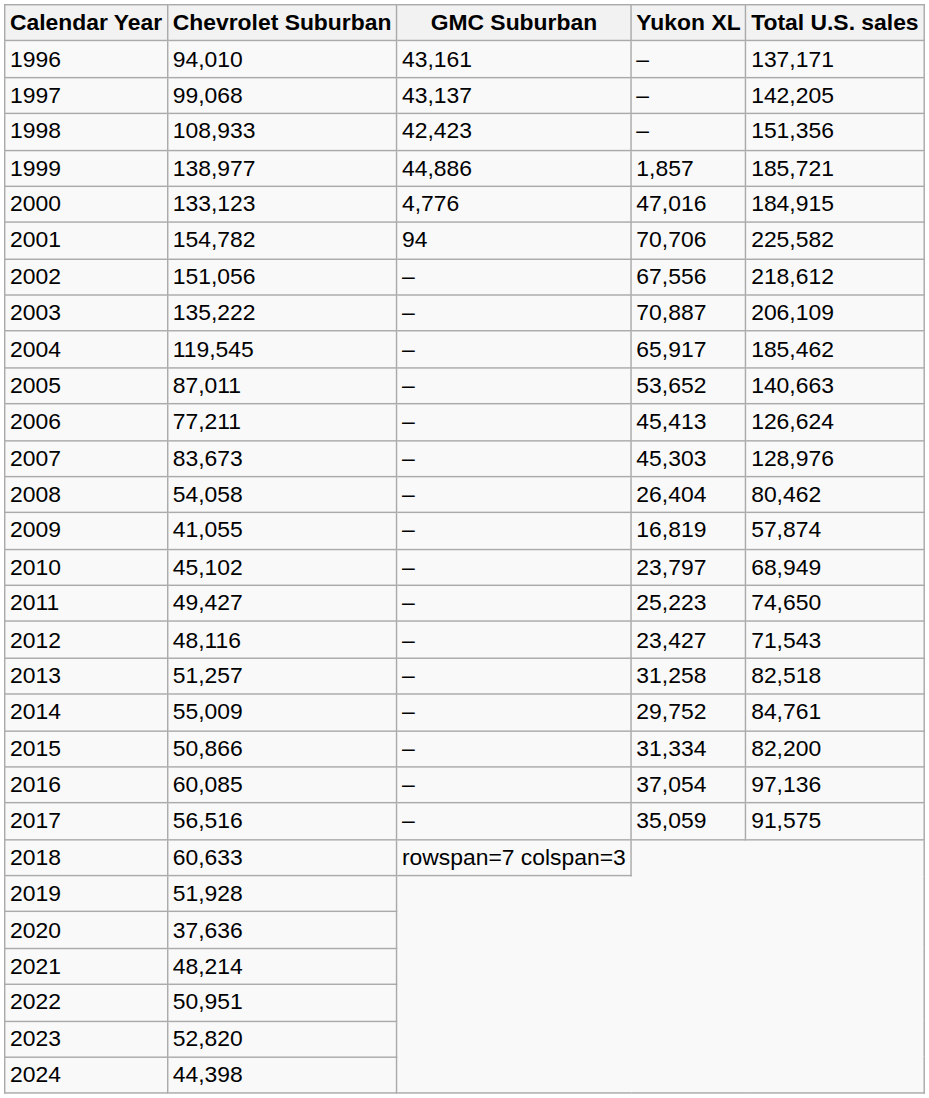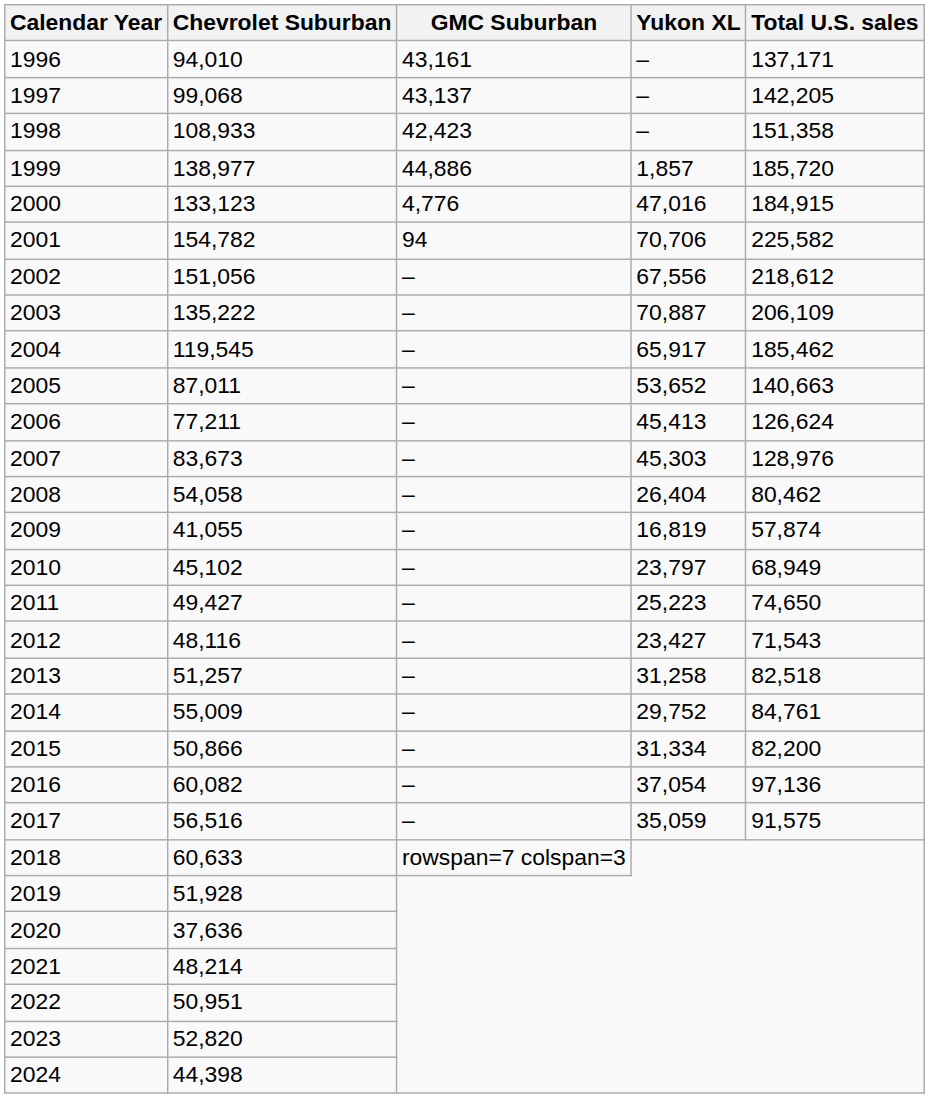(793, 131) 151,356 -> (793, 131) 151,358
(793, 167) 185,721 -> (793, 167) 185,720
(208, 784) 60,085 -> (208, 784) 60,082
